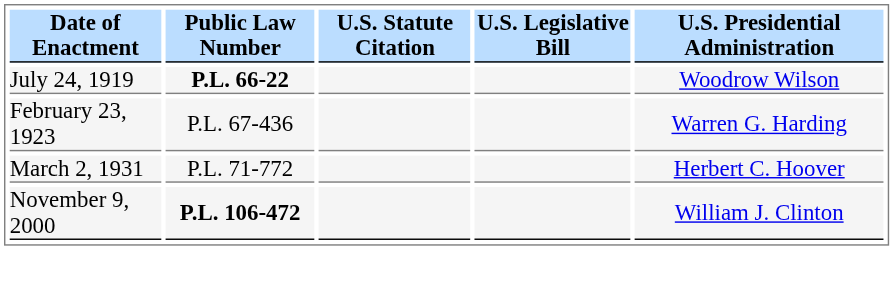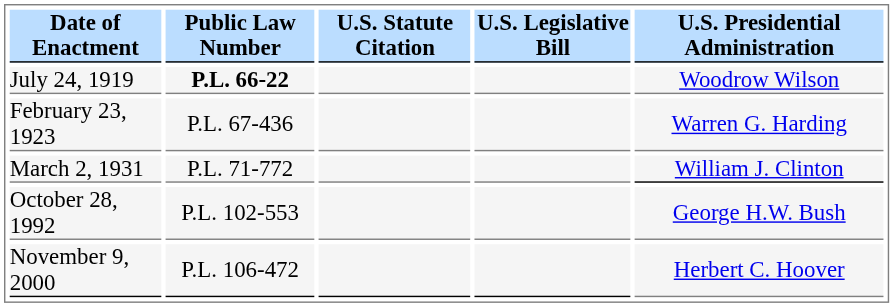(759, 168) Herbert C. Hoover -> (759, 168) William J. Clinton
+ row: (64, 212)
(240, 212) bold -> (240, 269) normal
(759, 212) William J. Clinton -> (759, 269) Herbert C. Hoover
